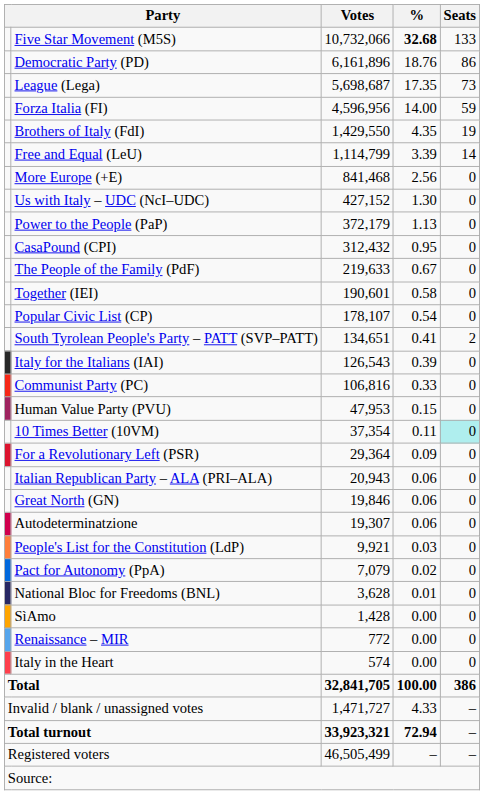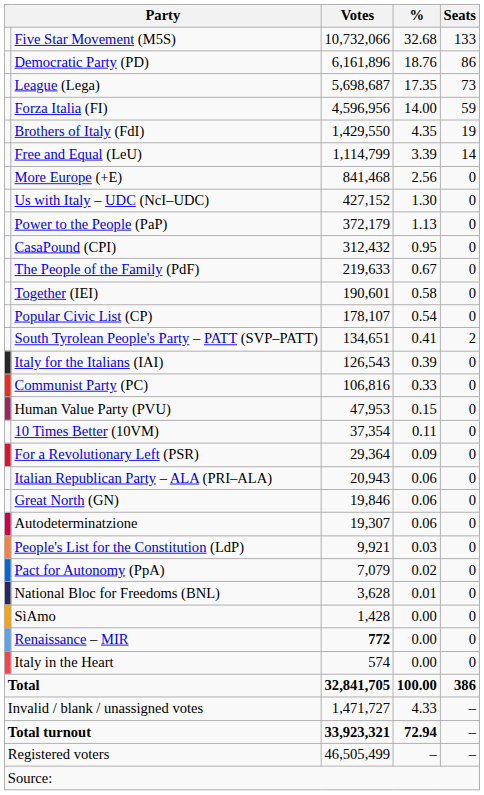(420, 39) bold -> (420, 39) normal
(472, 431) paleturquoise background -> (472, 431) no background
(379, 639) normal -> (379, 639) bold
